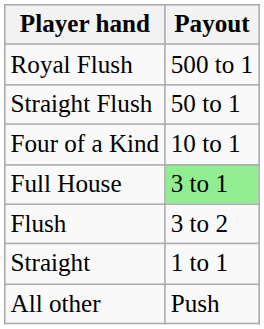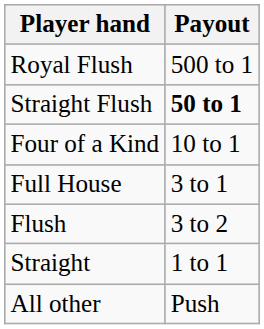(206, 104) normal -> (206, 104) bold
(199, 183) lightgreen background -> (199, 183) no background
